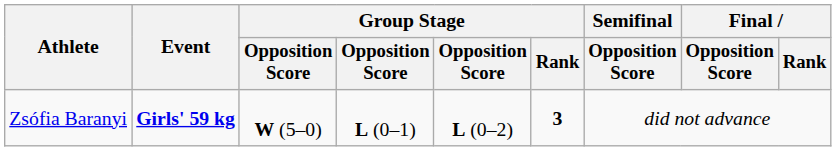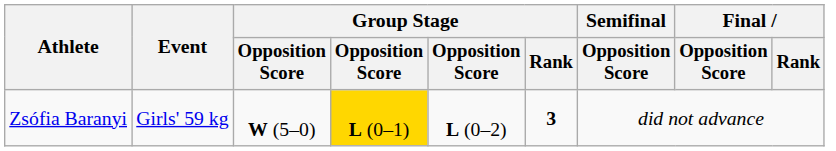(186, 118) bold -> (182, 118) normal
(385, 129) no background -> (379, 129) gold background
